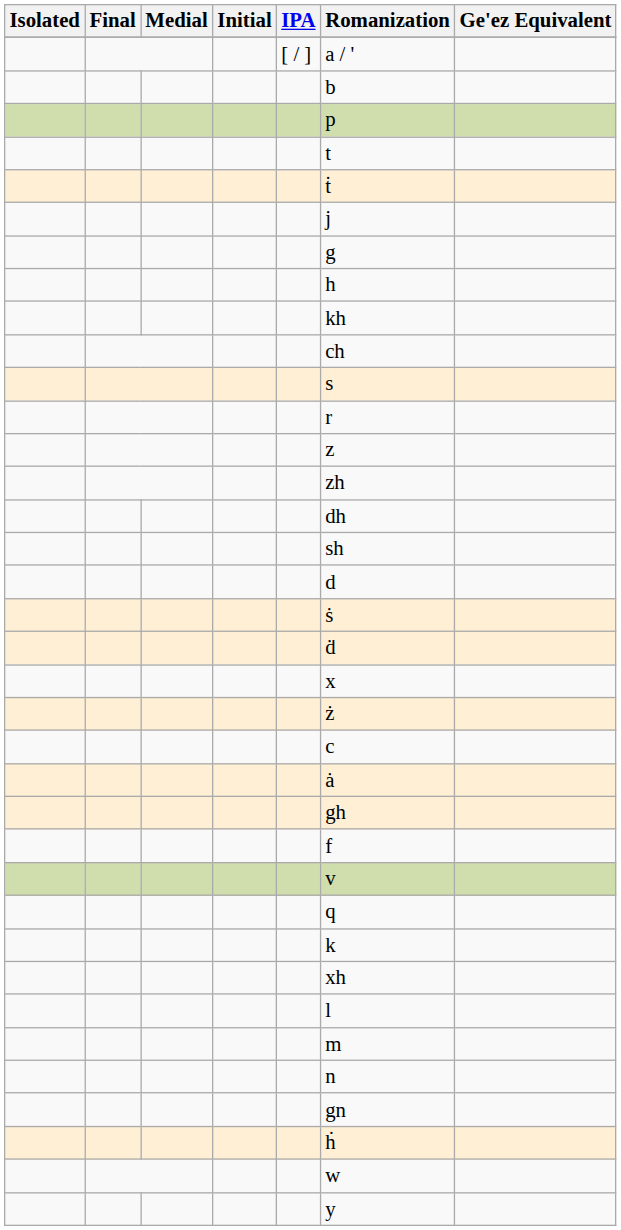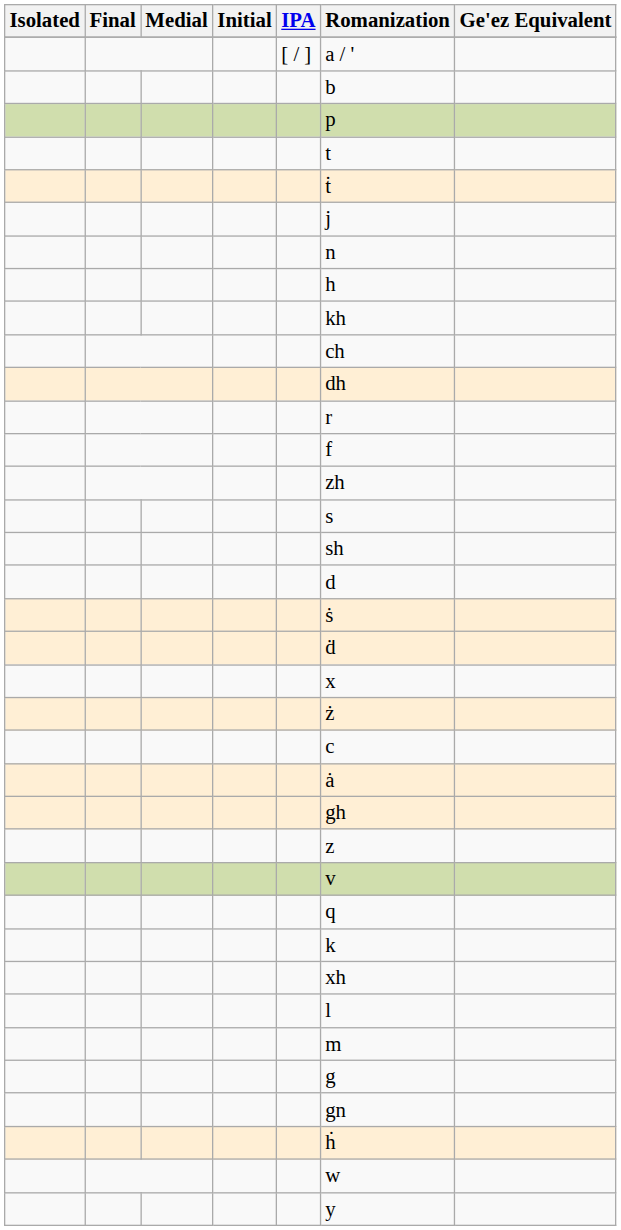(330, 251) g -> (330, 251) n
(329, 383) s -> (336, 383) dh
(330, 449) z -> (329, 449) f
(336, 515) dh -> (329, 515) s
(329, 845) f -> (330, 845) z
(330, 1076) n -> (330, 1076) g
